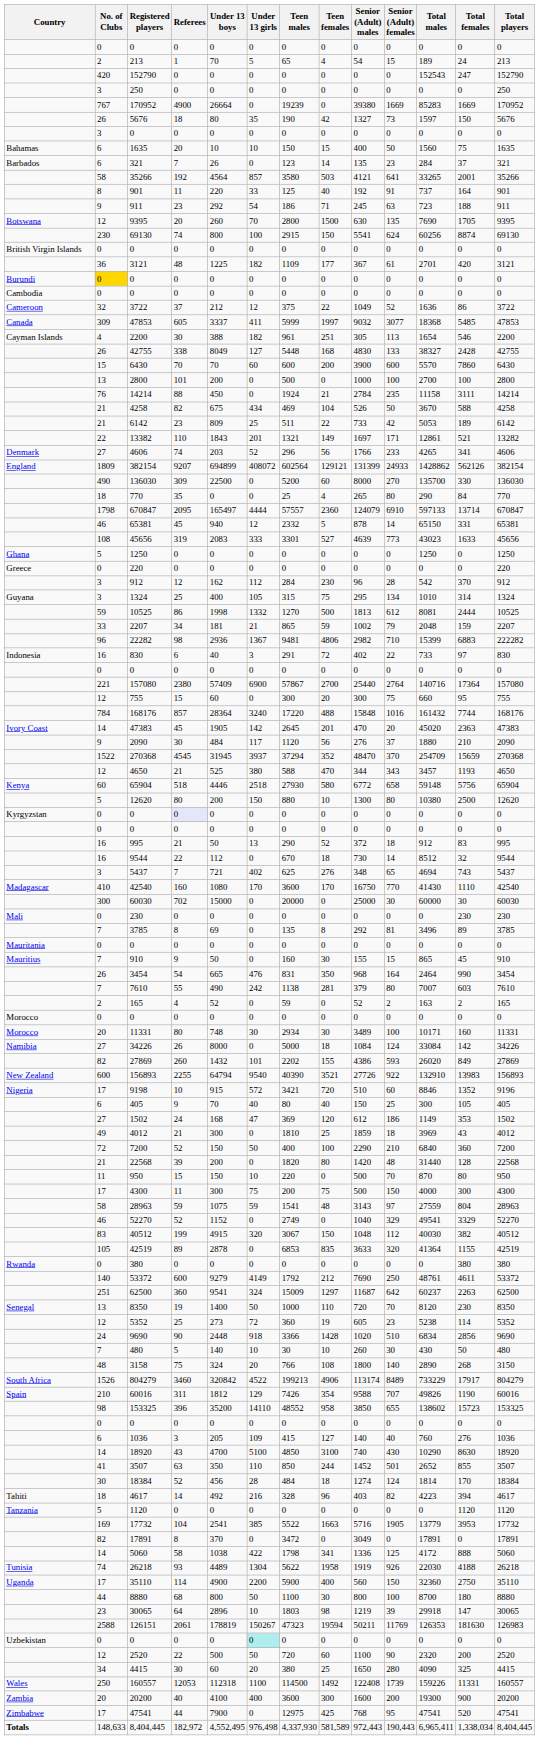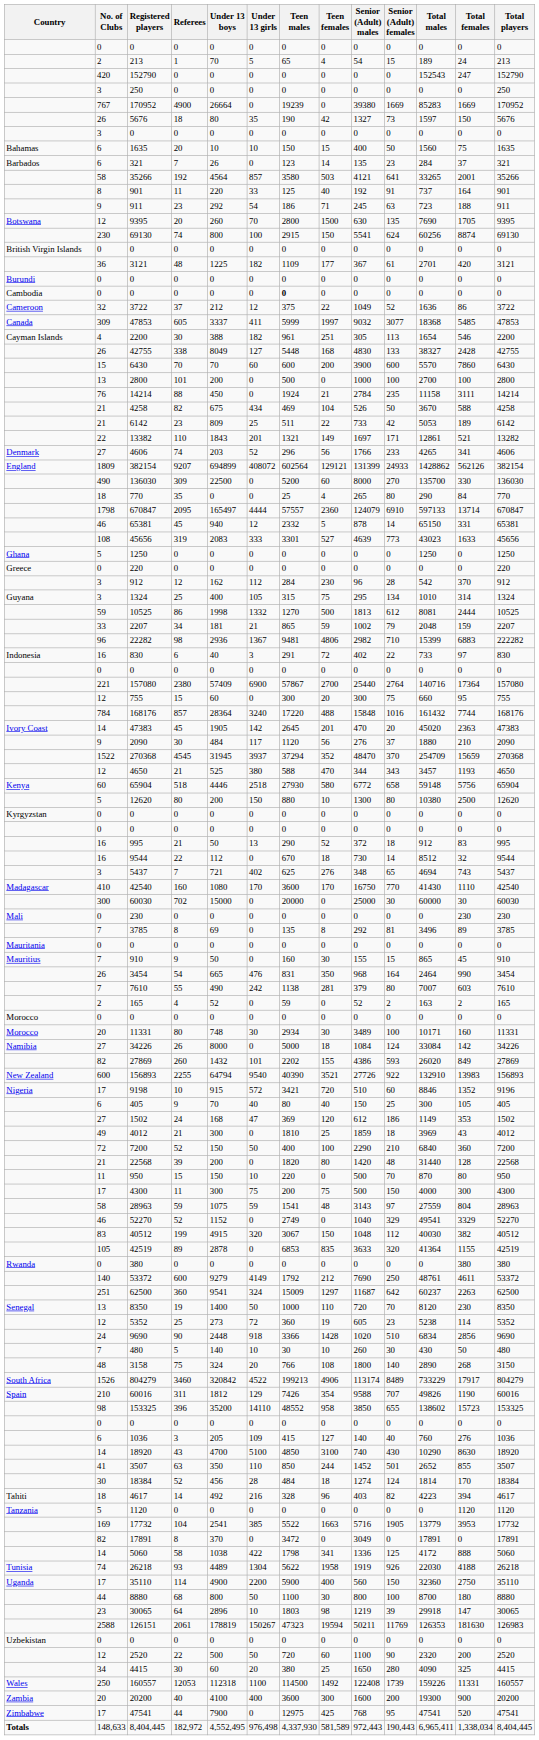(99, 279) gold background -> (99, 279) no background
(284, 293) normal -> (284, 293) bold
(176, 815) lavender background -> (176, 815) no background
(251, 1640) paleturquoise background -> (251, 1640) no background
